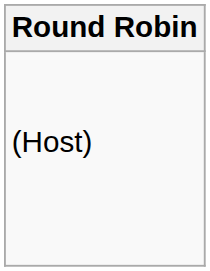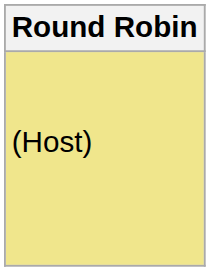(52, 141) no background -> (52, 141) khaki background
